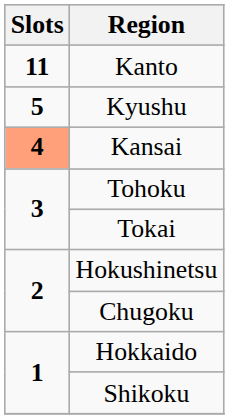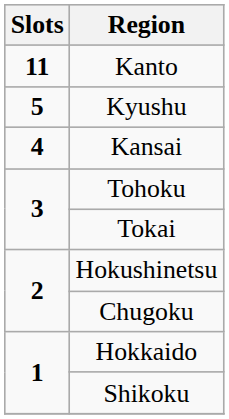(37, 147) lightsalmon background -> (37, 147) no background
